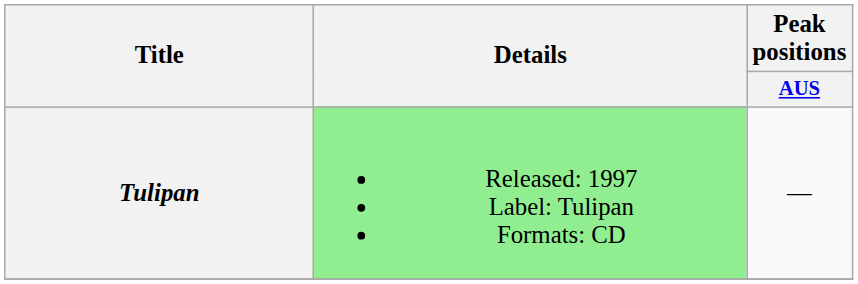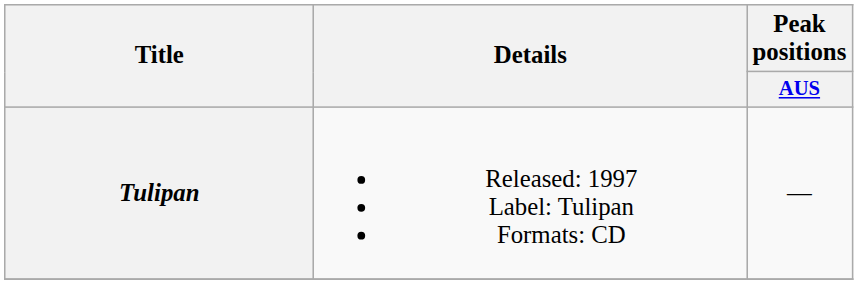(530, 207) lightgreen background -> (530, 207) no background
